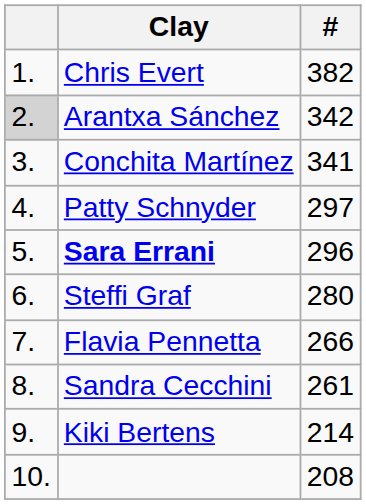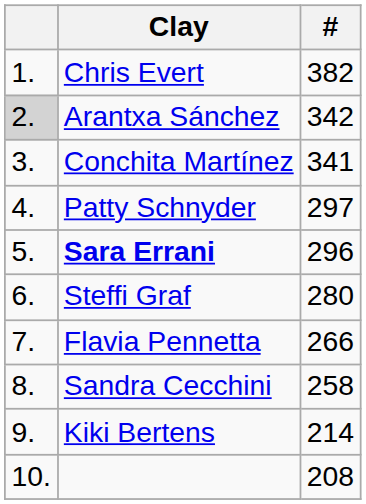(330, 386) 261 -> (330, 386) 258
